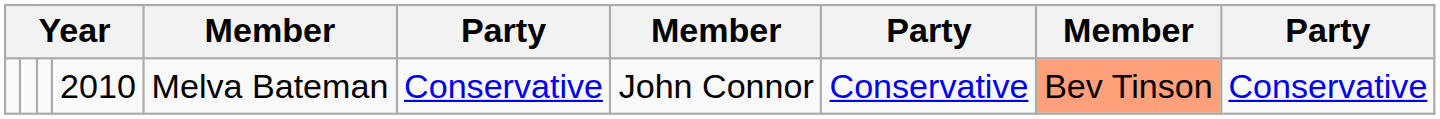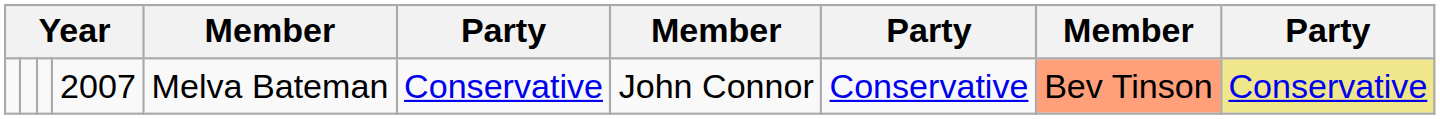(98, 85) 2010 -> (98, 85) 2007
(1328, 85) no background -> (1328, 85) khaki background
